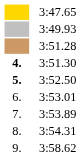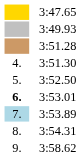(17, 63) bold -> (17, 63) normal
(17, 80) bold -> (17, 80) normal
(17, 97) normal -> (17, 97) bold
(17, 113) no background -> (17, 113) lightblue background
